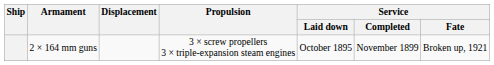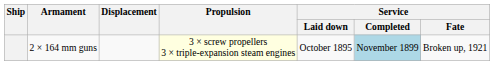(228, 47) no background -> (228, 47) lightyellow background
(388, 47) no background -> (388, 47) lightblue background
